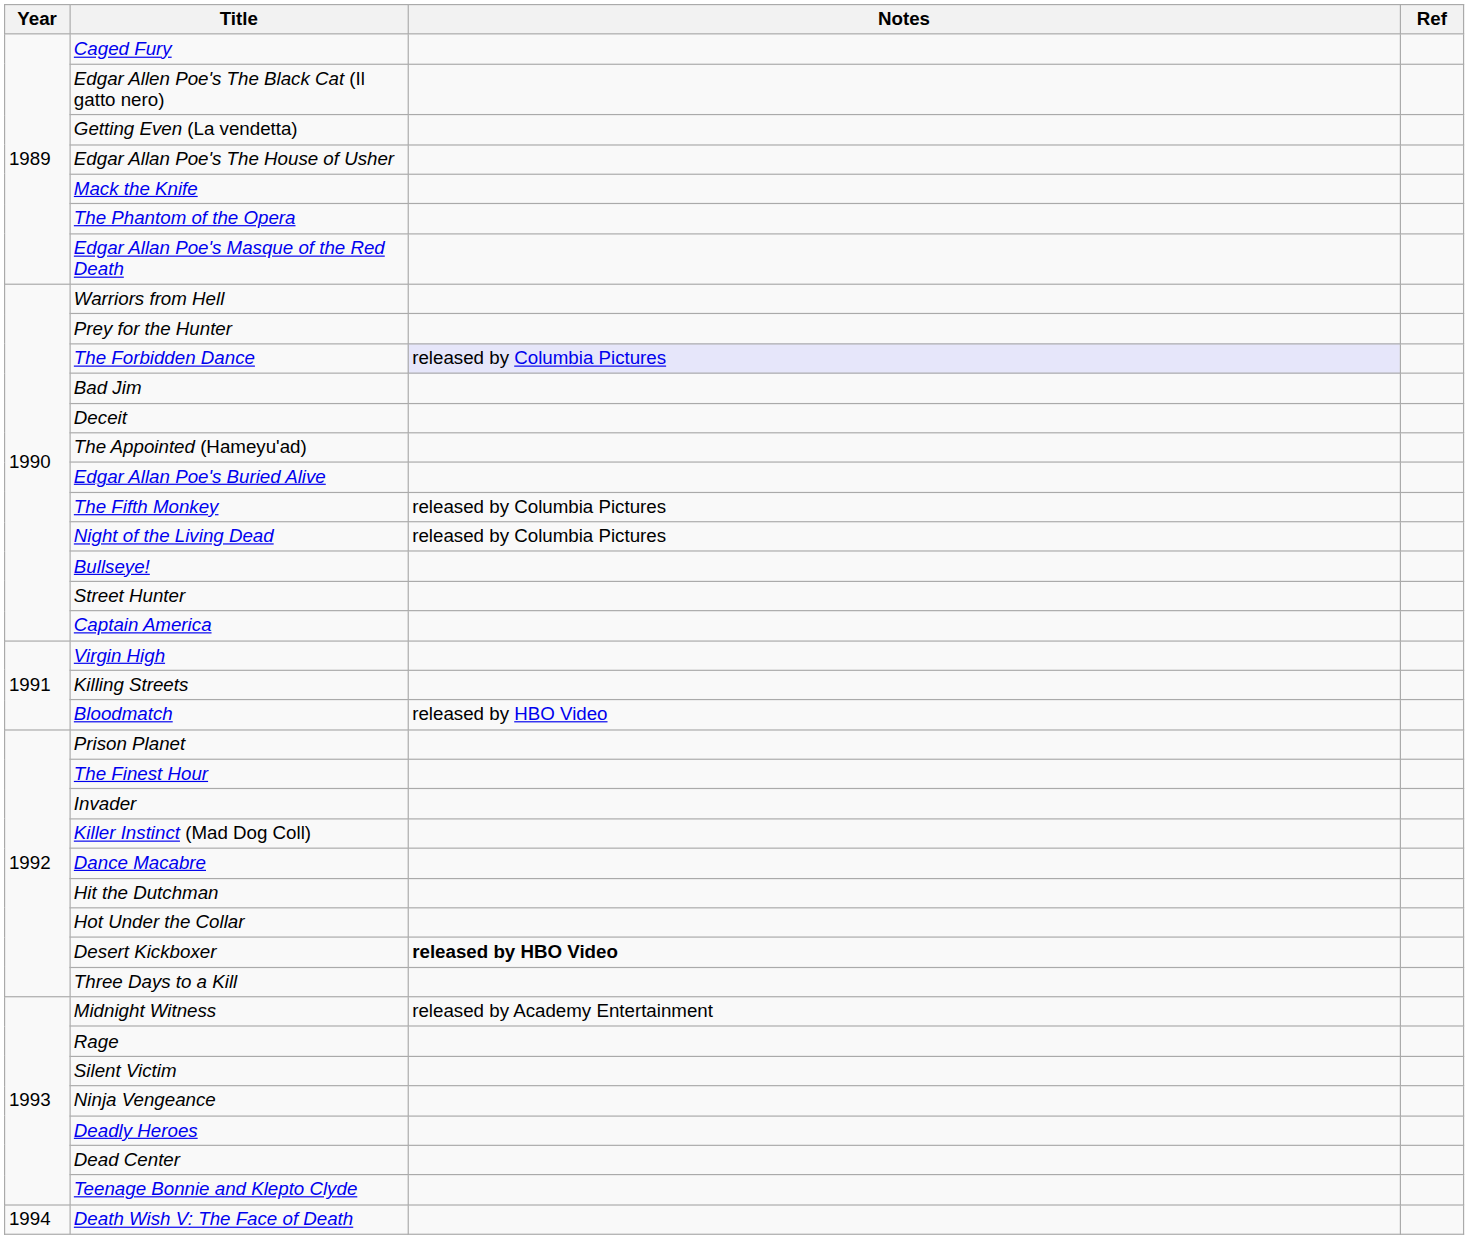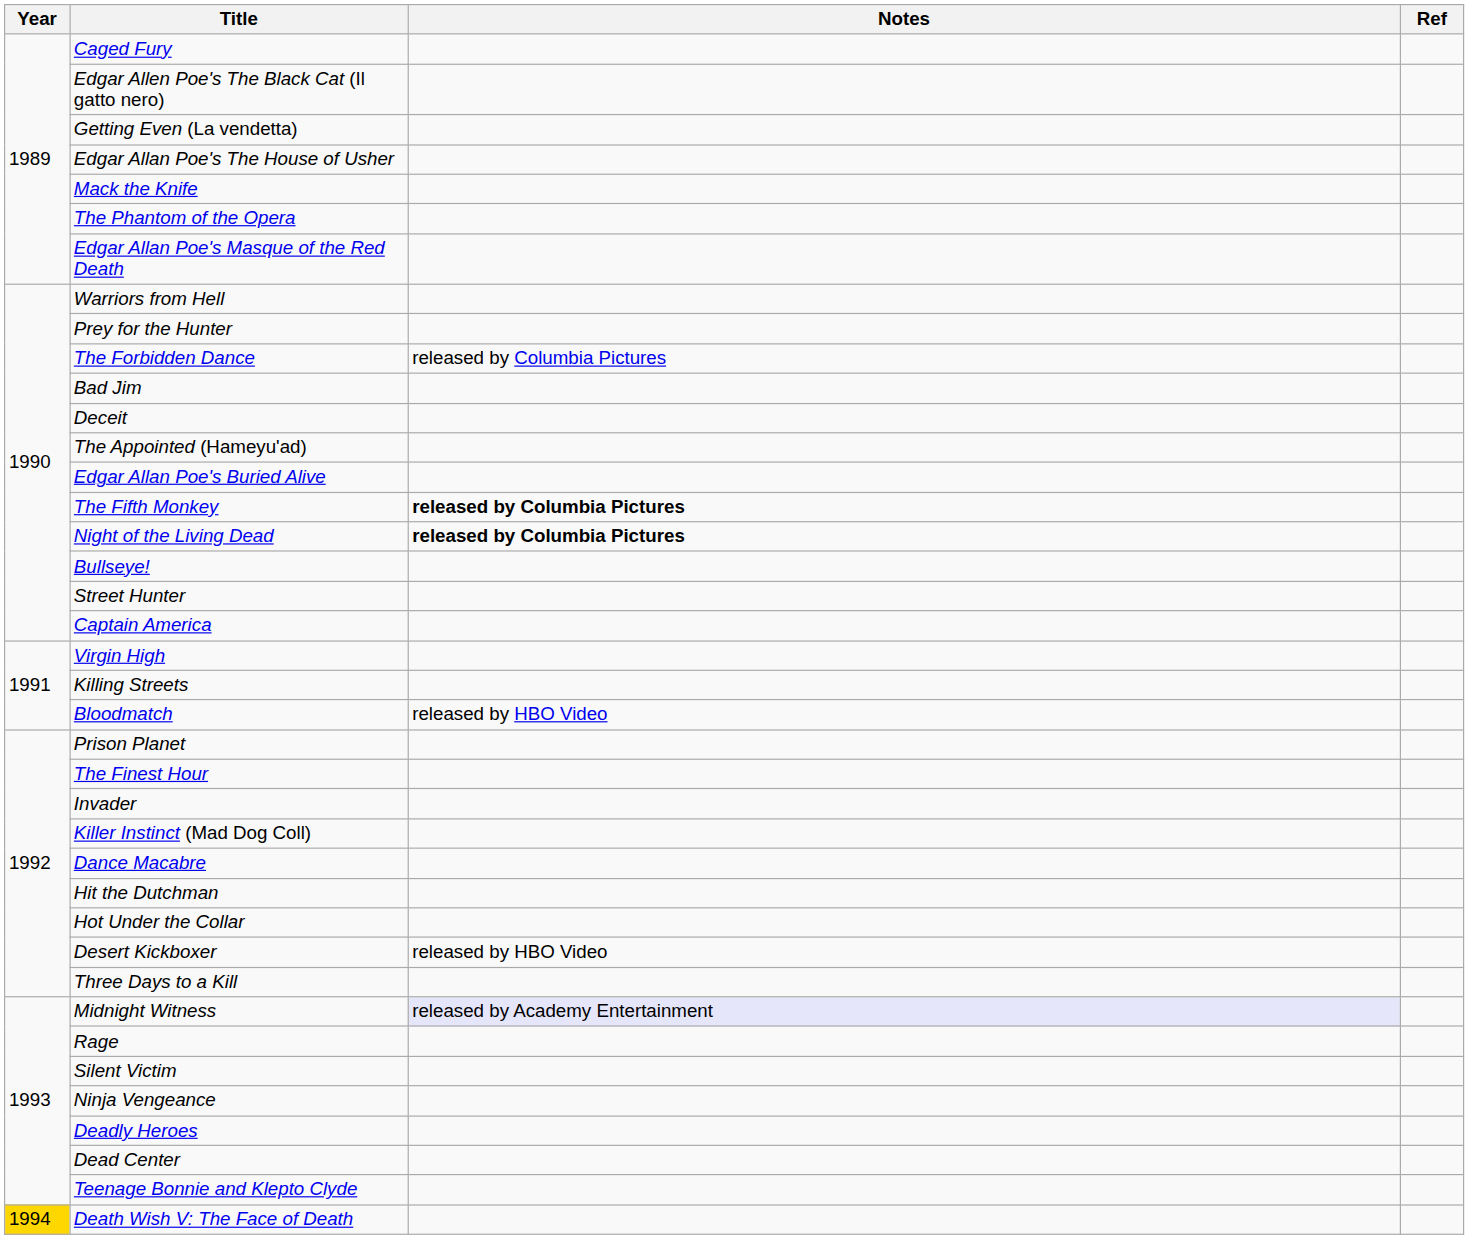(539, 358) lavender background -> (539, 358) no background
(539, 506) normal -> (549, 506) bold
(539, 536) normal -> (549, 536) bold
(515, 952) bold -> (510, 952) normal
(563, 1011) no background -> (563, 1011) lavender background
(30, 1219) no background -> (30, 1219) gold background
